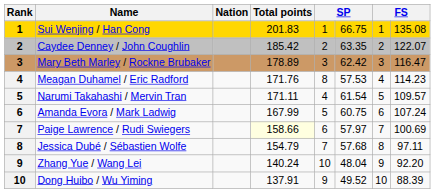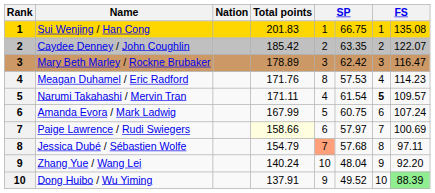(381, 96) normal -> (381, 96) bold
(325, 146) no background -> (325, 146) lightsalmon background
(410, 180) no background -> (410, 180) lightgreen background
